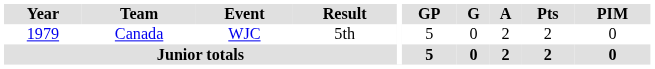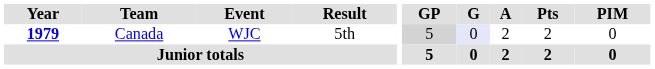(43, 34) normal -> (43, 34) bold
(429, 34) no background -> (429, 34) lightgrey background
(473, 34) no background -> (473, 34) lavender background
